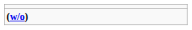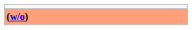(17, 16) no background -> (17, 16) lightsalmon background
